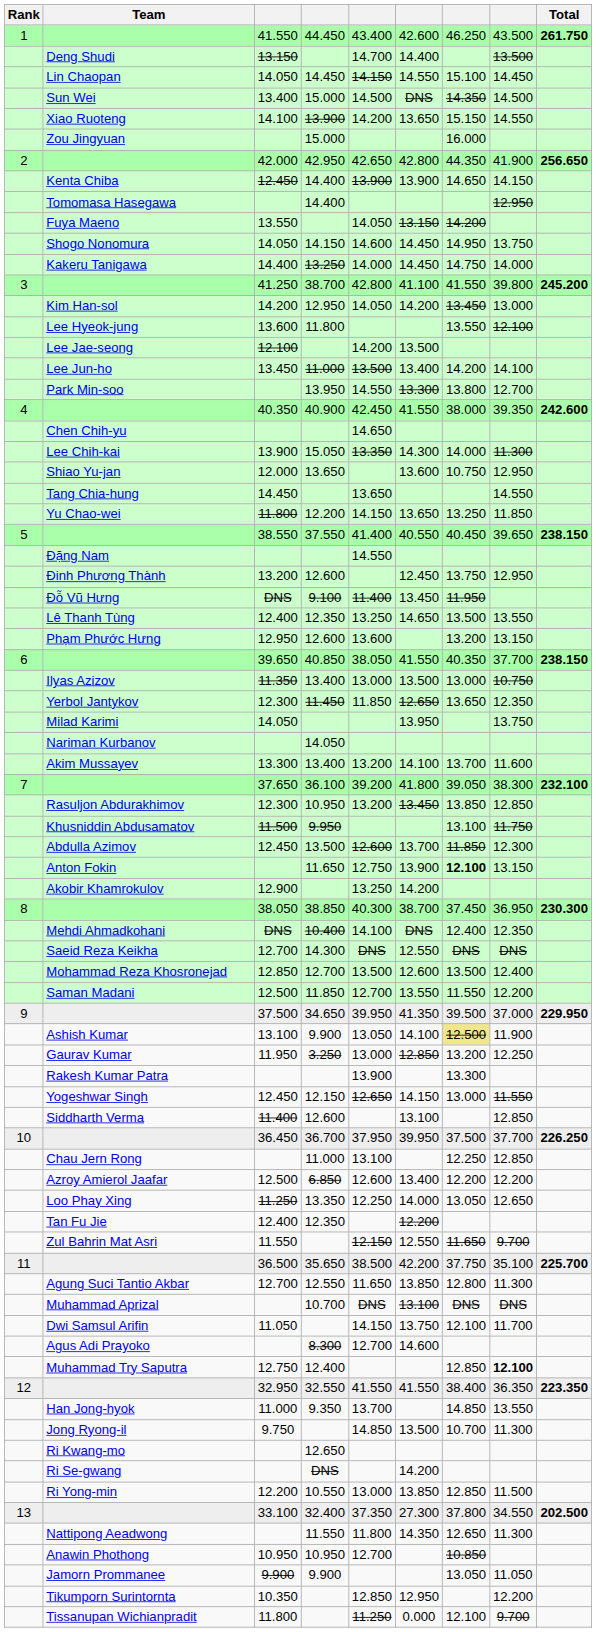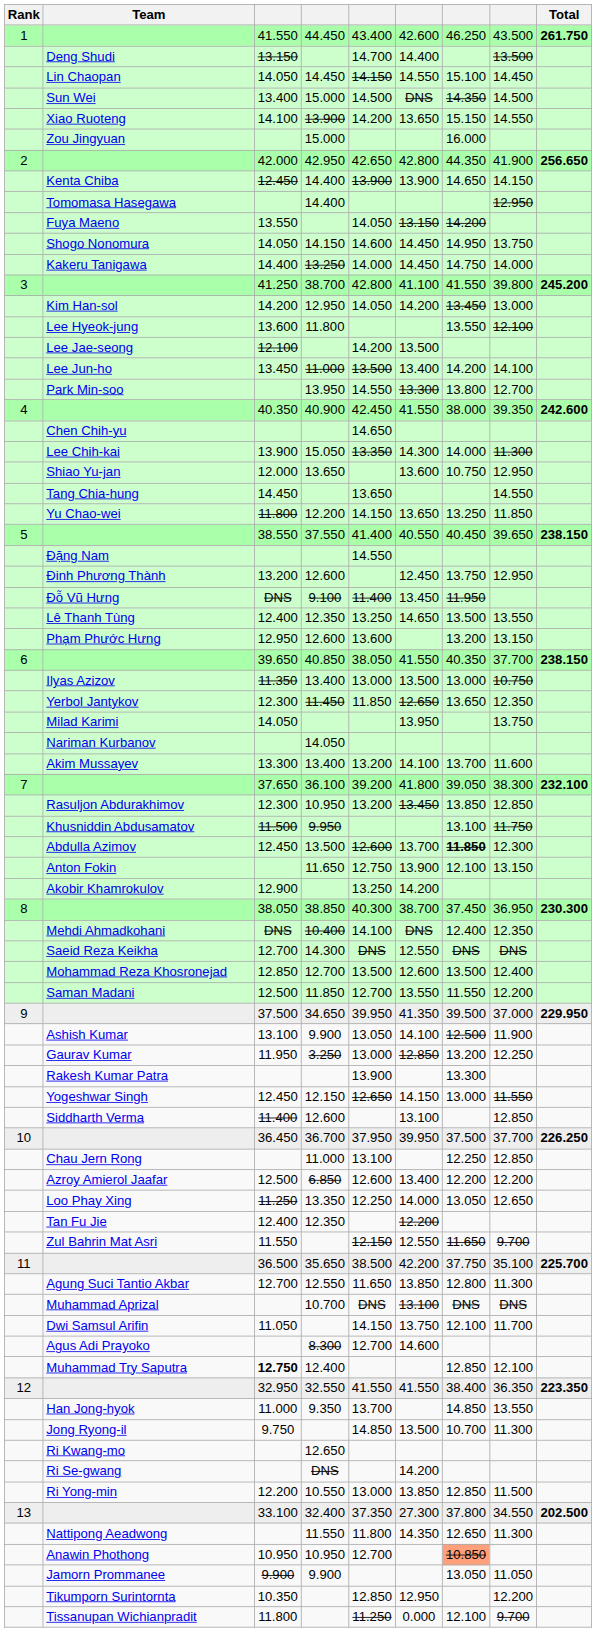(466, 847) normal -> (466, 847) bold
(466, 868) bold -> (466, 868) normal
(466, 1034) khaki background -> (466, 1034) no background
(278, 1367) normal -> (278, 1367) bold
(513, 1367) bold -> (513, 1367) normal
(466, 1554) no background -> (466, 1554) lightsalmon background
